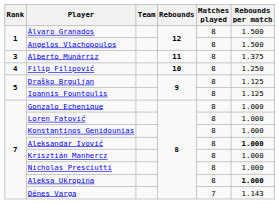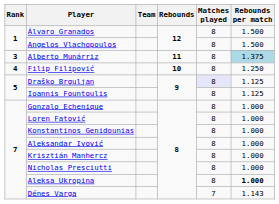(253, 56) no background -> (253, 56) lightblue background
(214, 81) no background -> (214, 81) lavender background
(253, 143) bold -> (253, 143) normal
